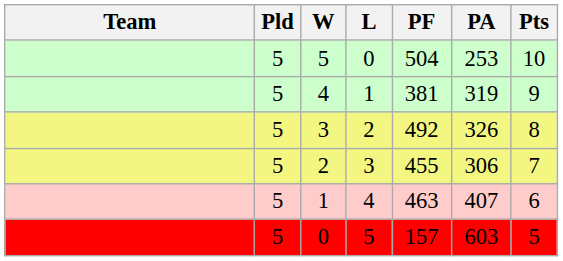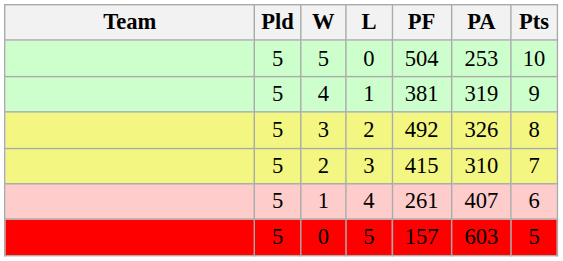(422, 165) 455 -> (422, 165) 415
(481, 165) 306 -> (481, 165) 310
(422, 201) 463 -> (422, 201) 261
